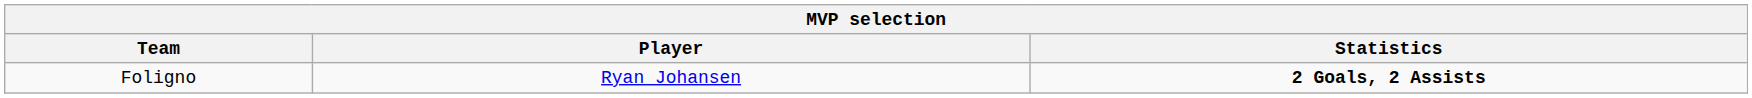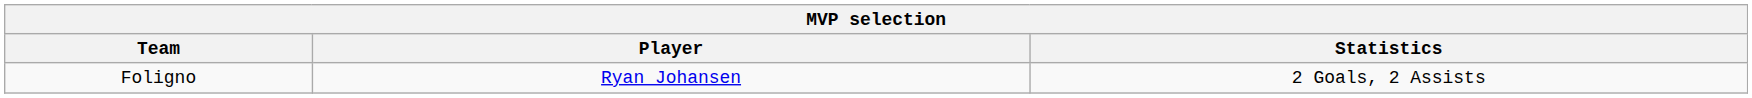(1389, 78) bold -> (1389, 78) normal
